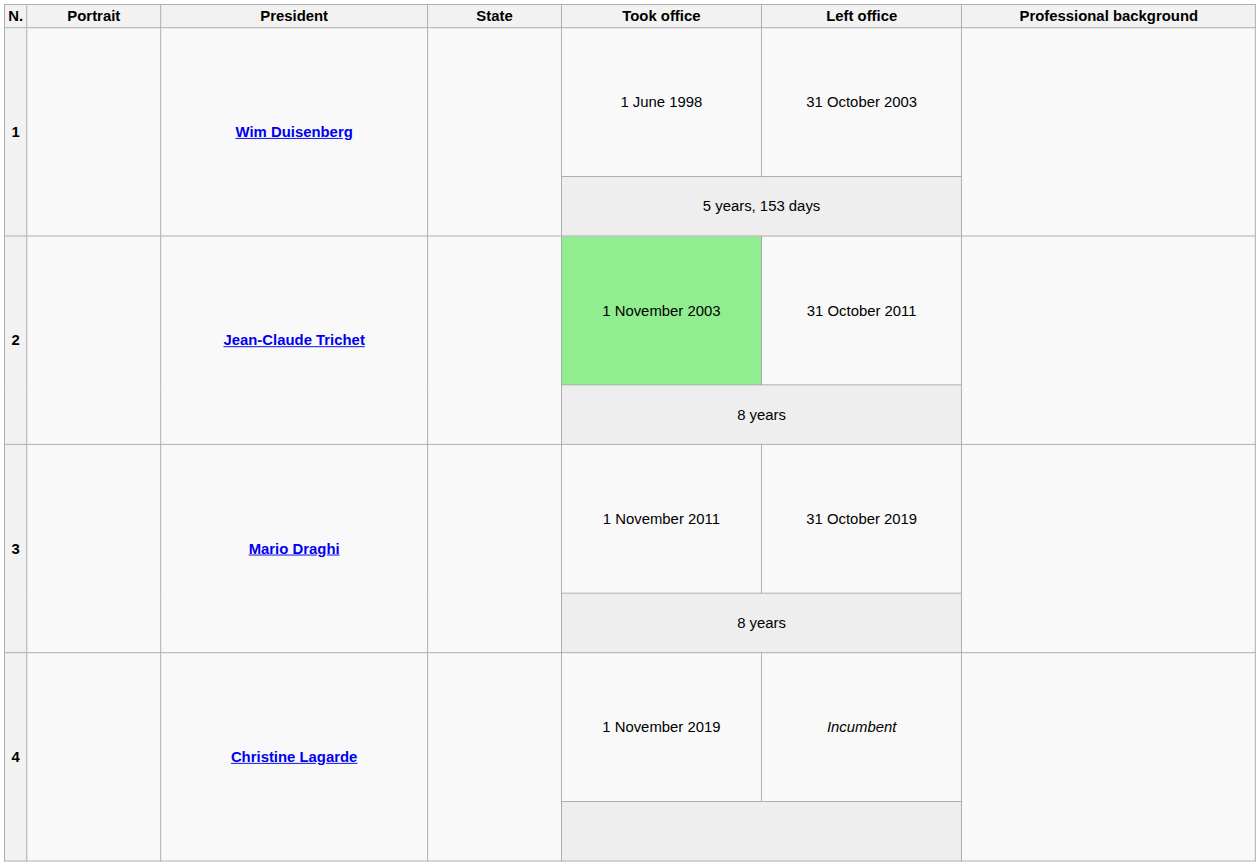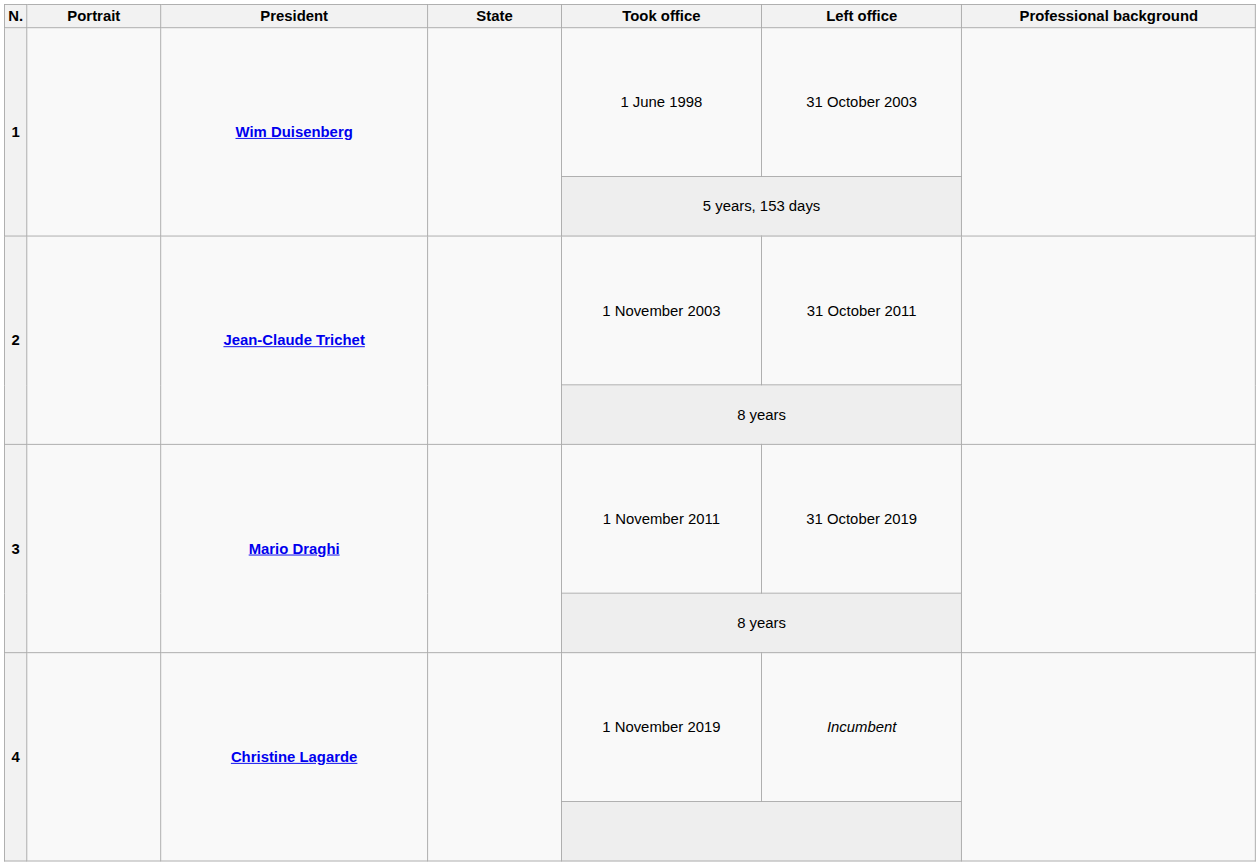(661, 310) lightgreen background -> (661, 310) no background
